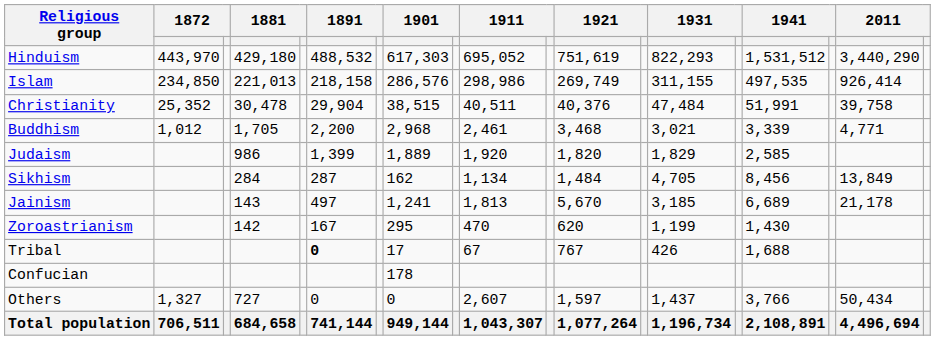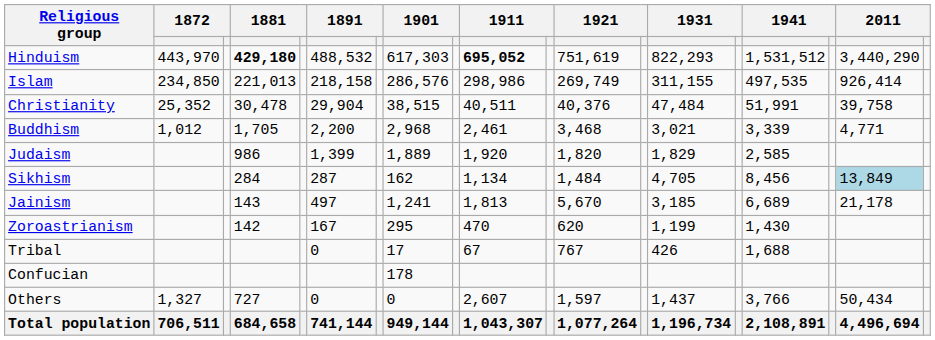(265, 58) normal -> (265, 58) bold
(494, 58) normal -> (494, 58) bold
(866, 179) no background -> (866, 179) lightblue background
(315, 251) bold -> (315, 251) normal
